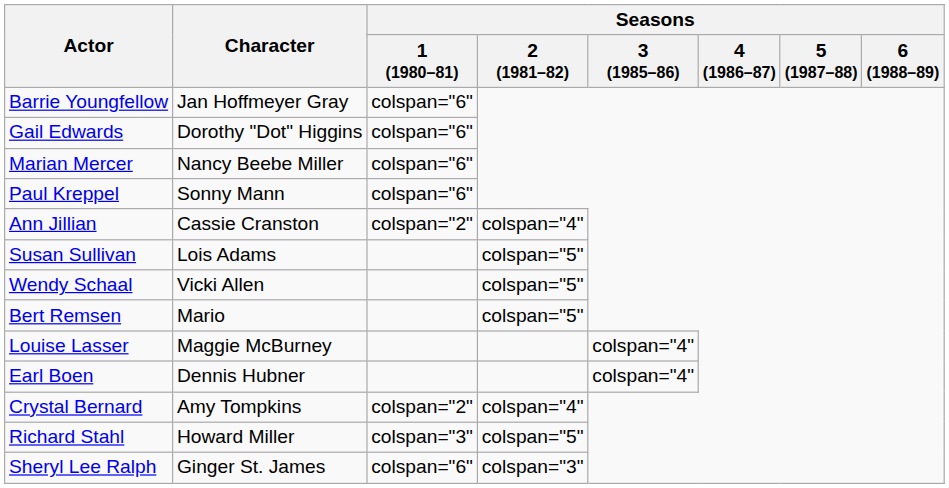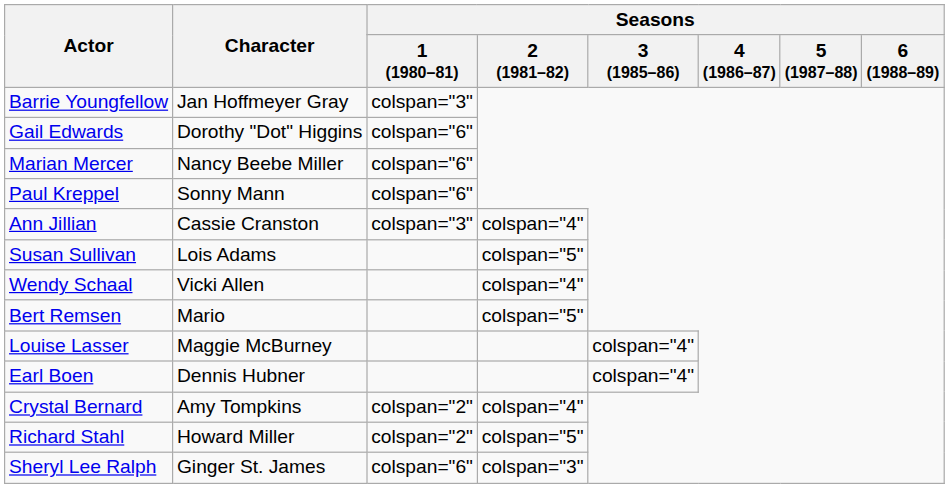(422, 102) colspan="6" -> (422, 102) colspan="3"
(422, 224) colspan="2" -> (422, 224) colspan="3"
(533, 284) colspan="5" -> (533, 284) colspan="4"
(422, 437) colspan="3" -> (422, 437) colspan="2"
